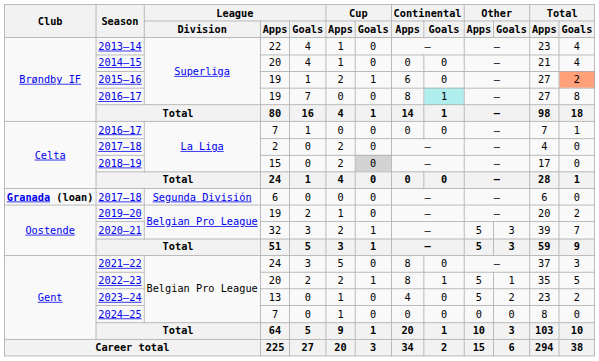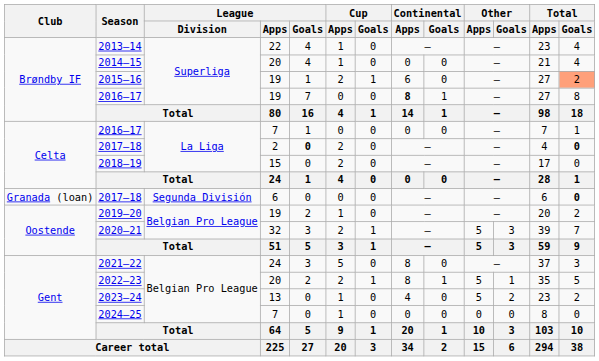(408, 96) normal -> (408, 96) bold
(444, 96) paleturquoise background -> (444, 96) no background
(308, 147) normal -> (308, 147) bold
(577, 147) normal -> (577, 147) bold
(373, 163) lightgrey background -> (373, 163) no background
(50, 197) bold -> (50, 197) normal
(577, 197) normal -> (577, 197) bold
